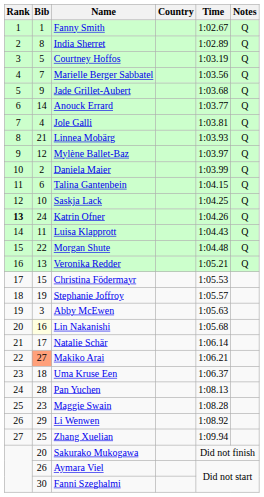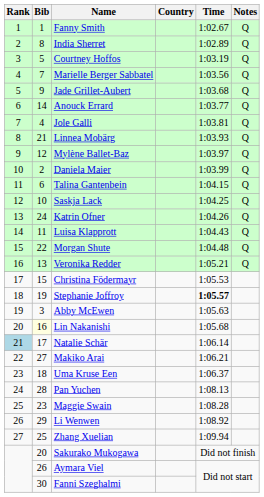(18, 216) bold -> (18, 216) normal
(213, 295) normal -> (214, 295) bold
(18, 342) no background -> (18, 342) lightblue background
(42, 358) lightsalmon background -> (42, 358) no background
